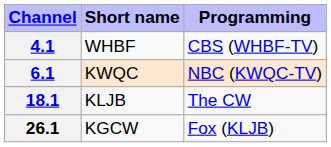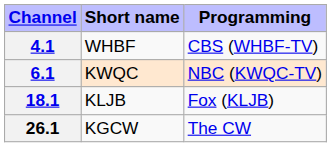(219, 100) The CW -> (231, 100) Fox (KLJB)
(231, 127) Fox (KLJB) -> (219, 127) The CW
